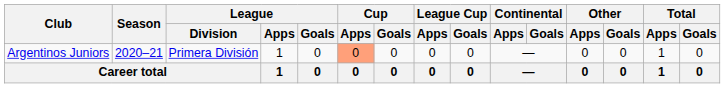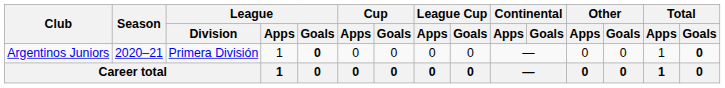(318, 53) normal -> (318, 53) bold
(356, 53) lightsalmon background -> (356, 53) no background
(700, 53) normal -> (700, 53) bold
